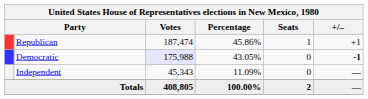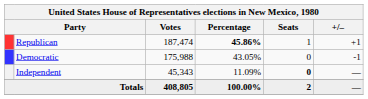(247, 42) normal -> (246, 42) bold
(178, 57) lavender background -> (178, 57) no background
(357, 57) bold -> (357, 57) normal
(309, 72) normal -> (309, 72) bold
